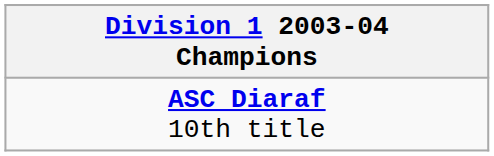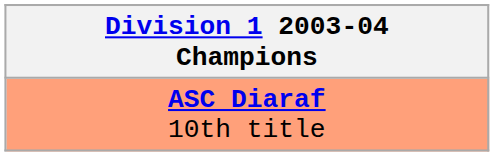(247, 115) no background -> (247, 115) lightsalmon background
